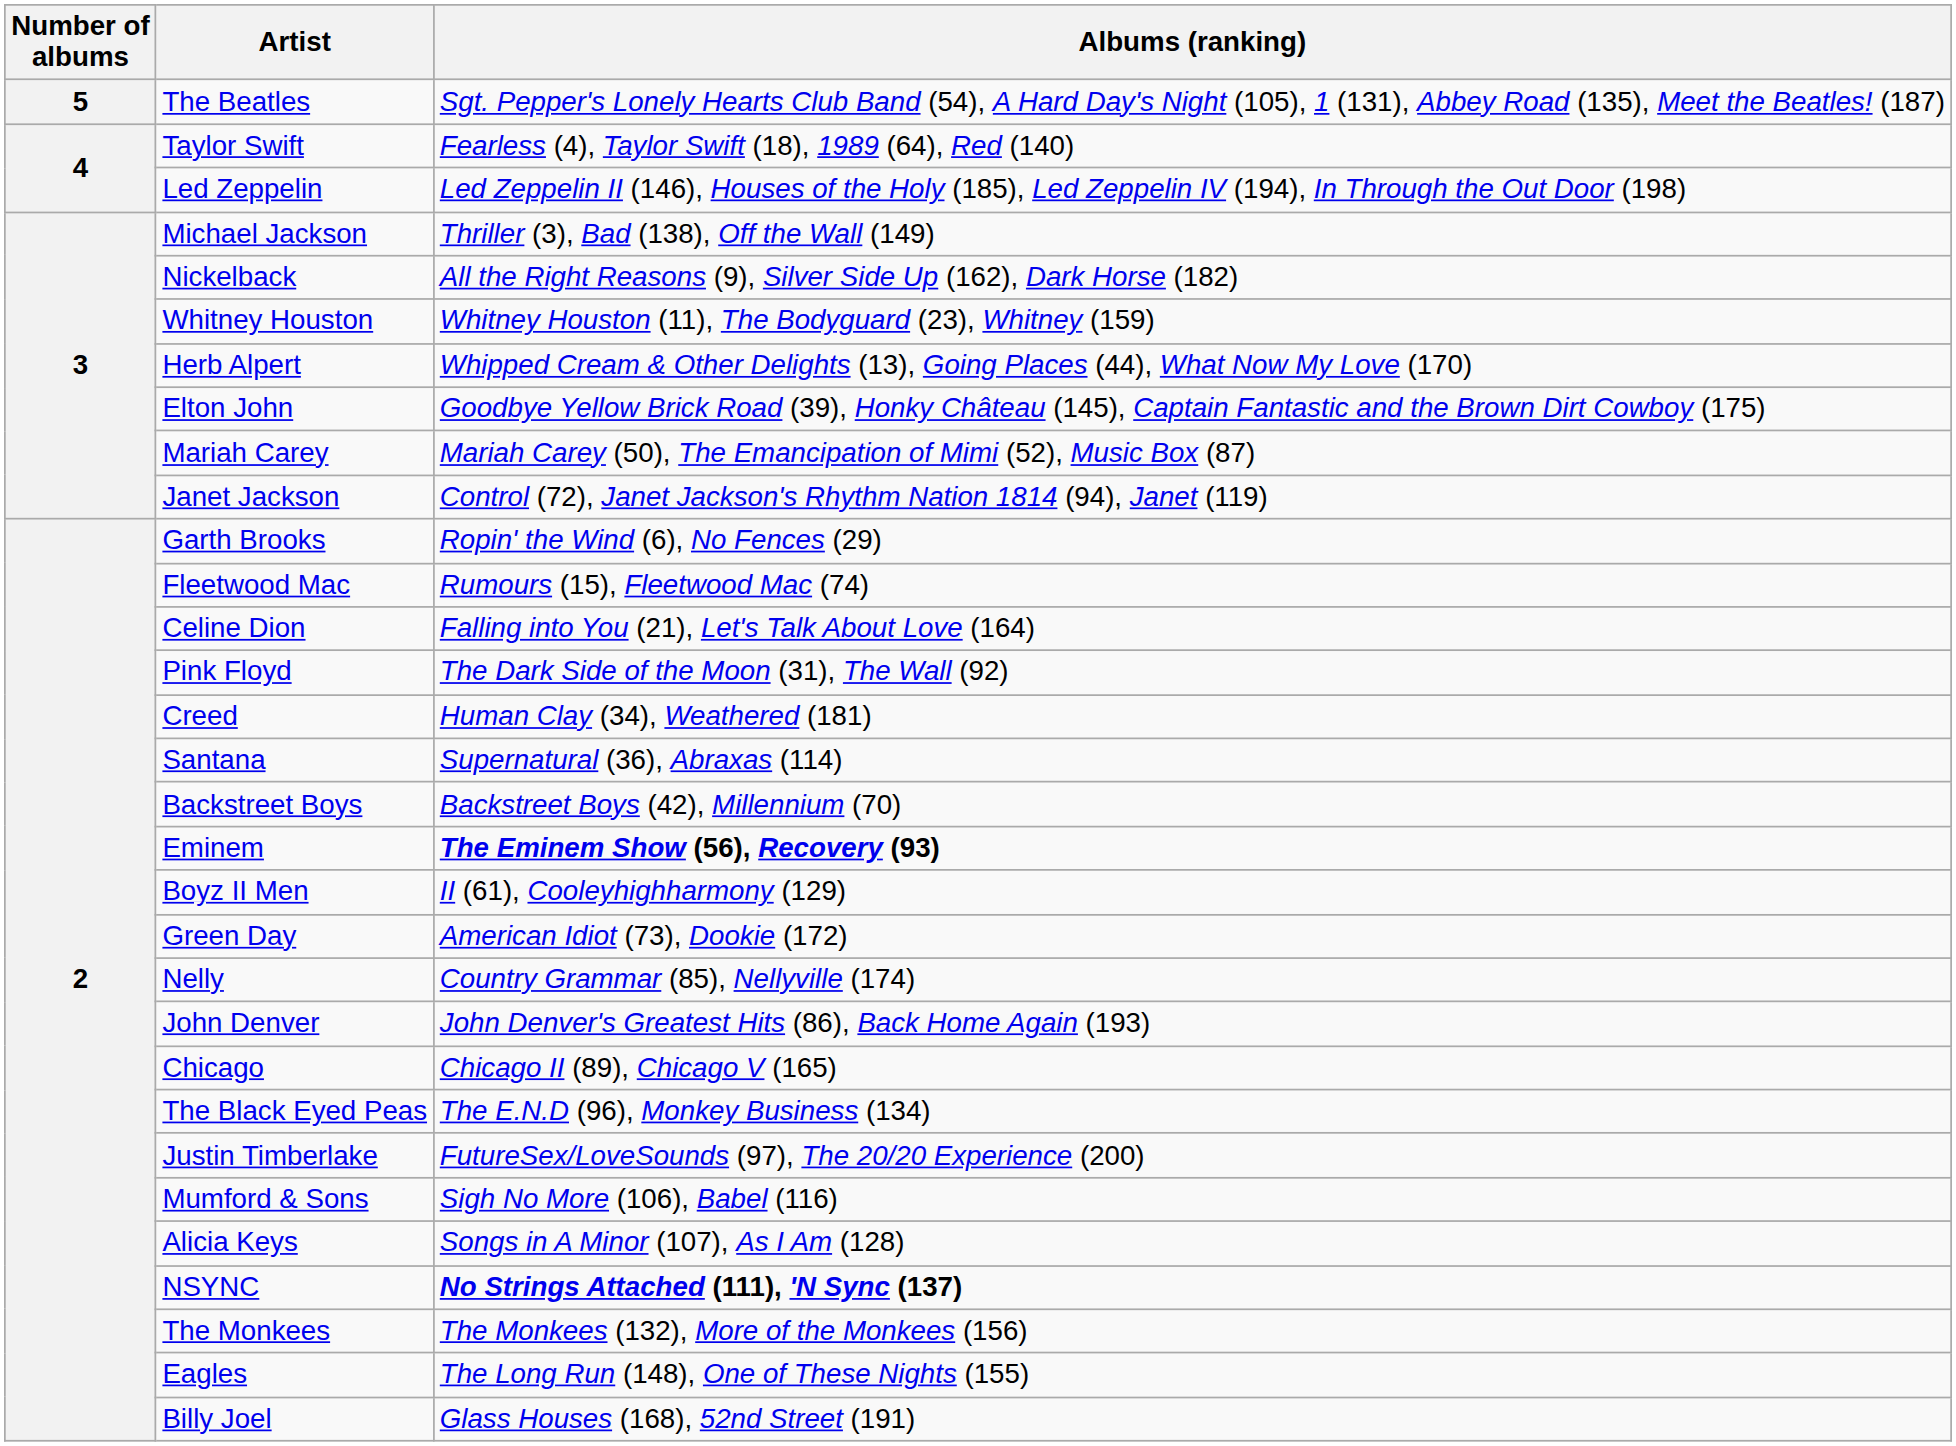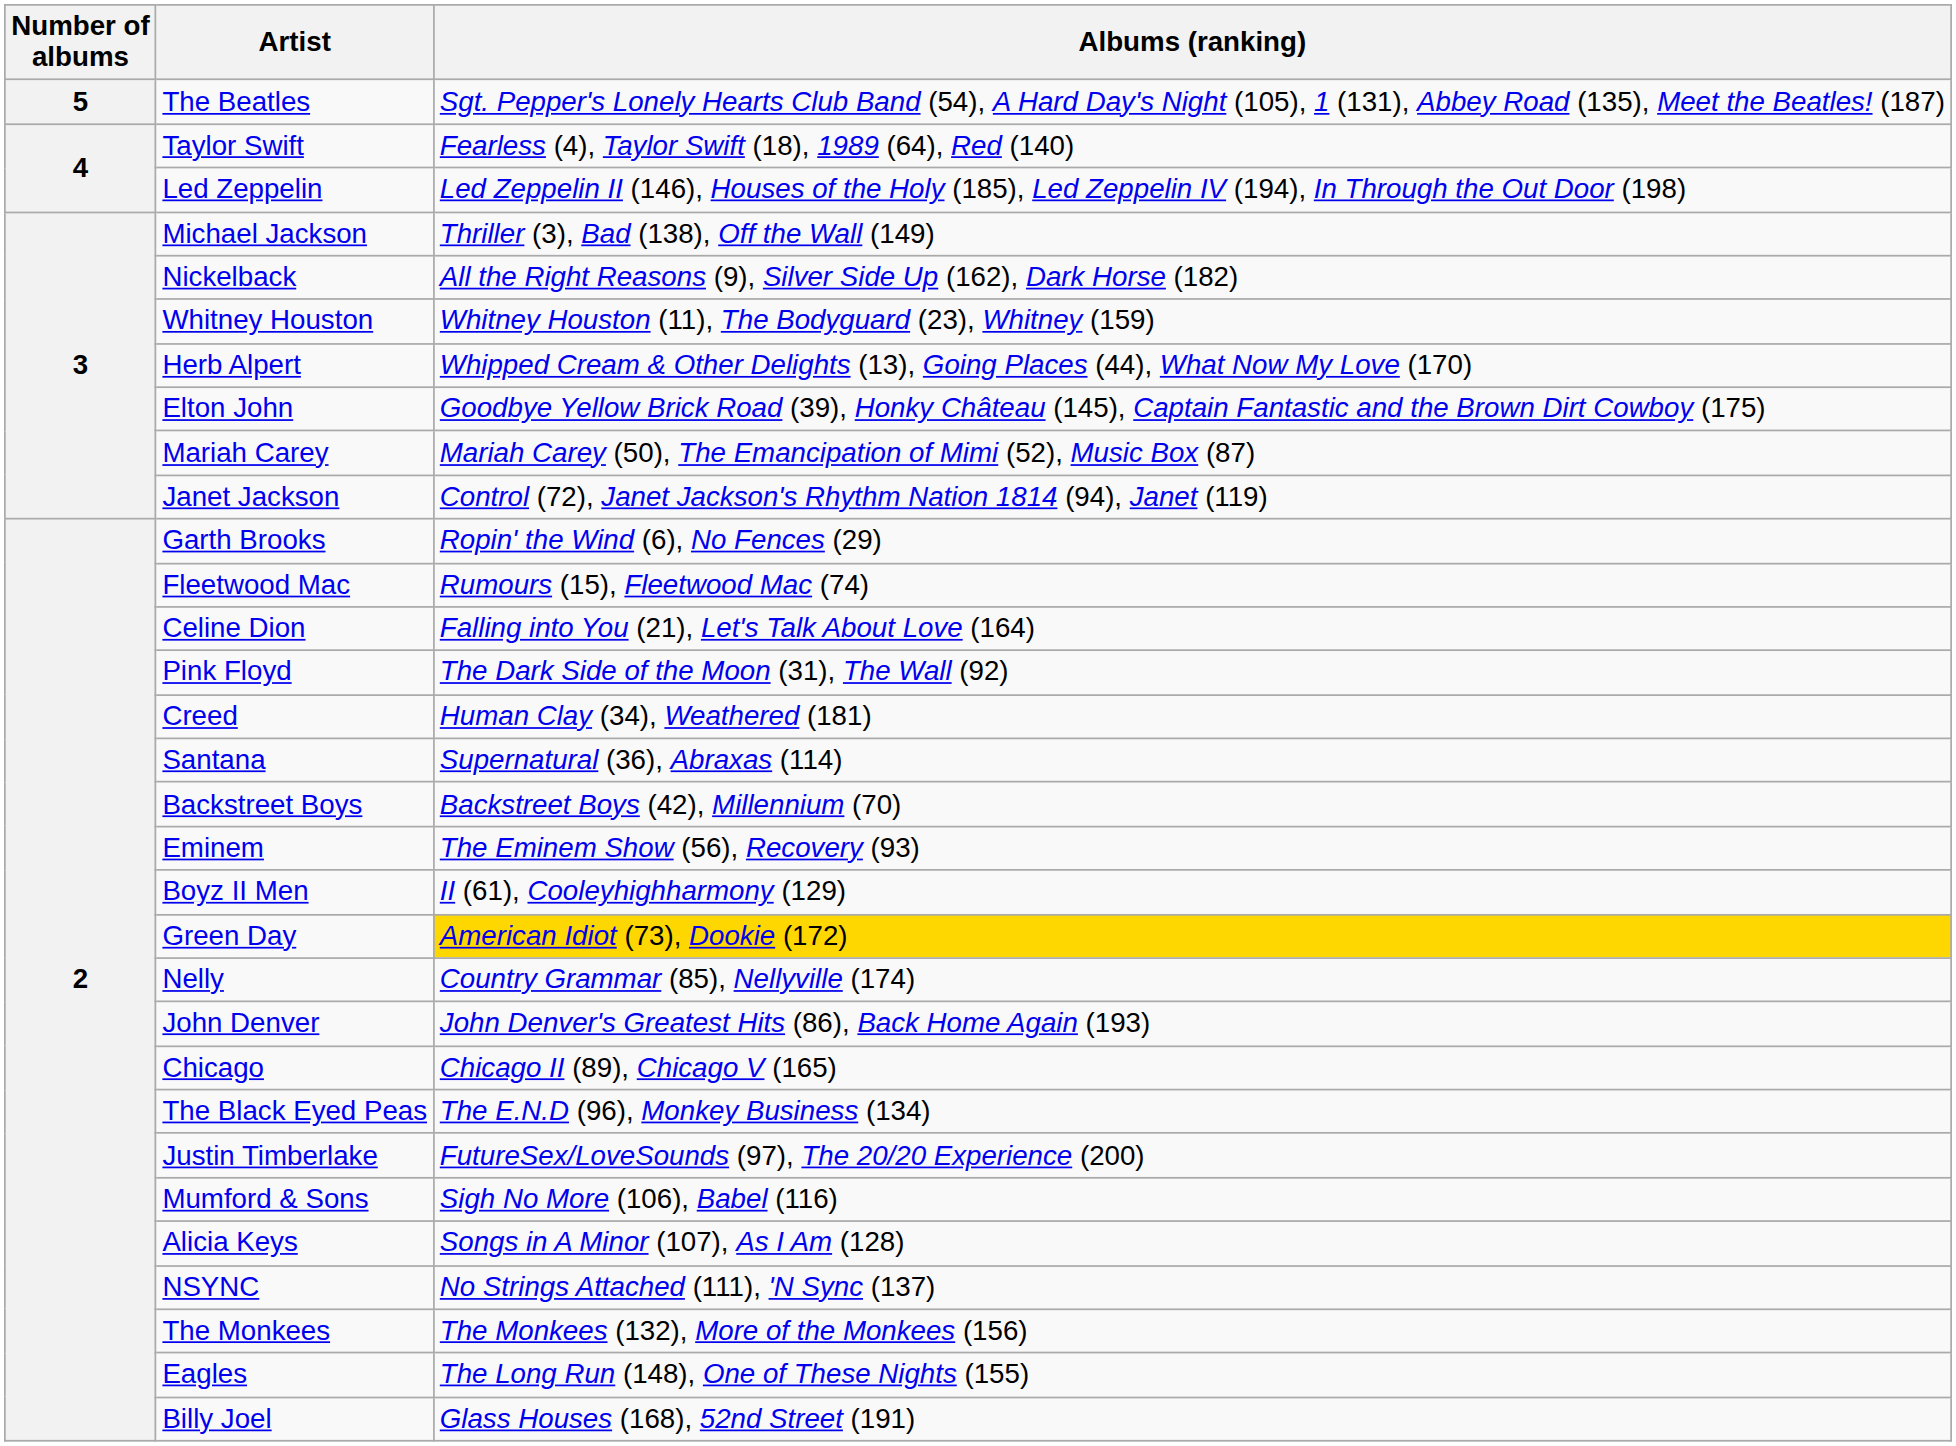(690, 847) bold -> (680, 847) normal
(644, 935) no background -> (644, 935) gold background
(701, 1286) bold -> (688, 1286) normal
